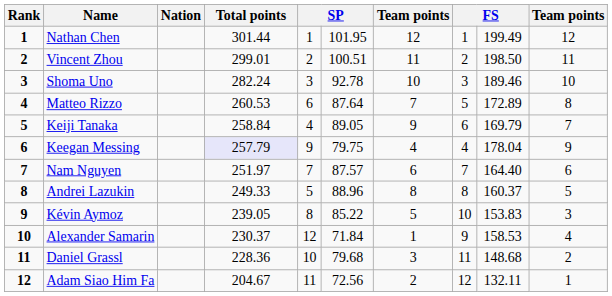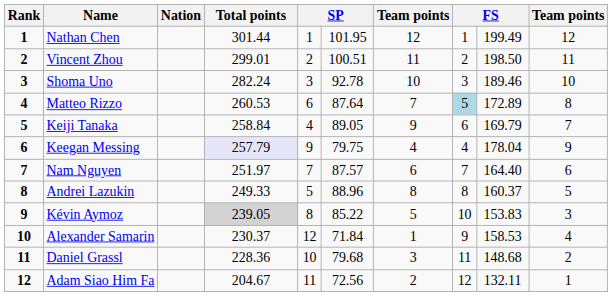(465, 103) no background -> (465, 103) lightblue background
(251, 214) no background -> (251, 214) lightgrey background
